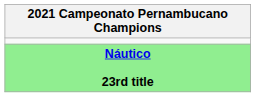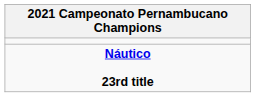(128, 68) lightgreen background -> (128, 68) no background
